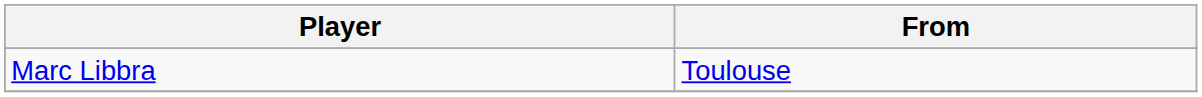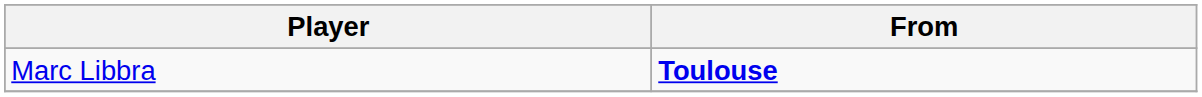(736, 70) normal -> (718, 70) bold
